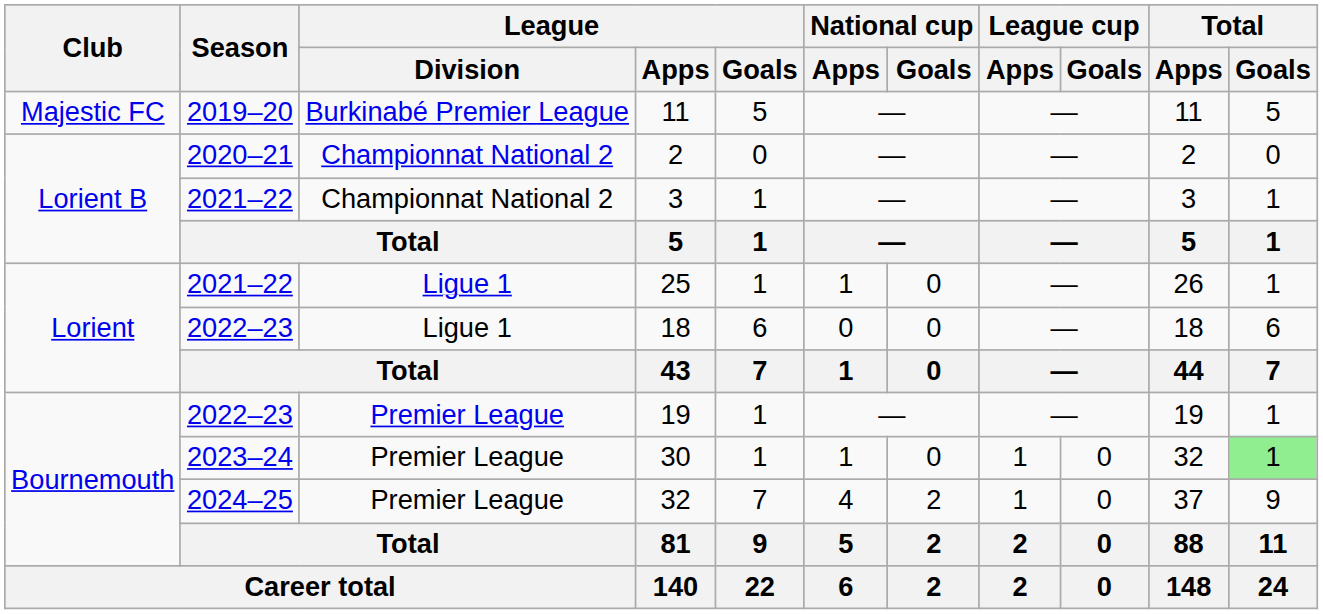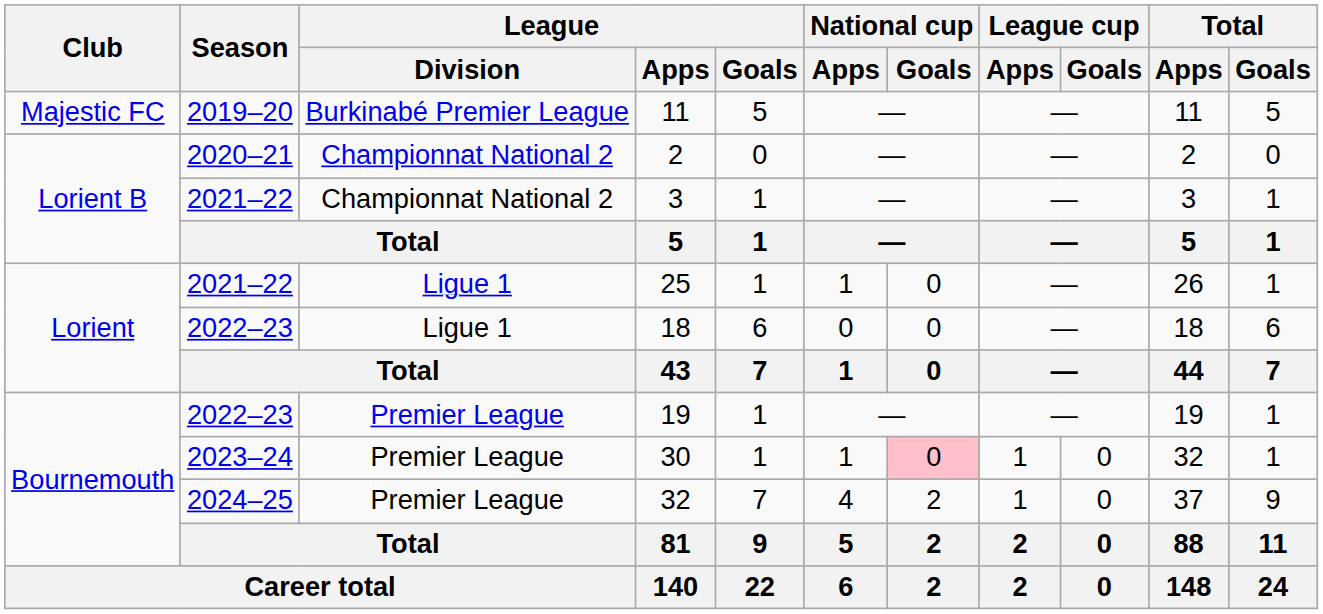(934, 457) no background -> (934, 457) pink background
(1273, 457) lightgreen background -> (1273, 457) no background
